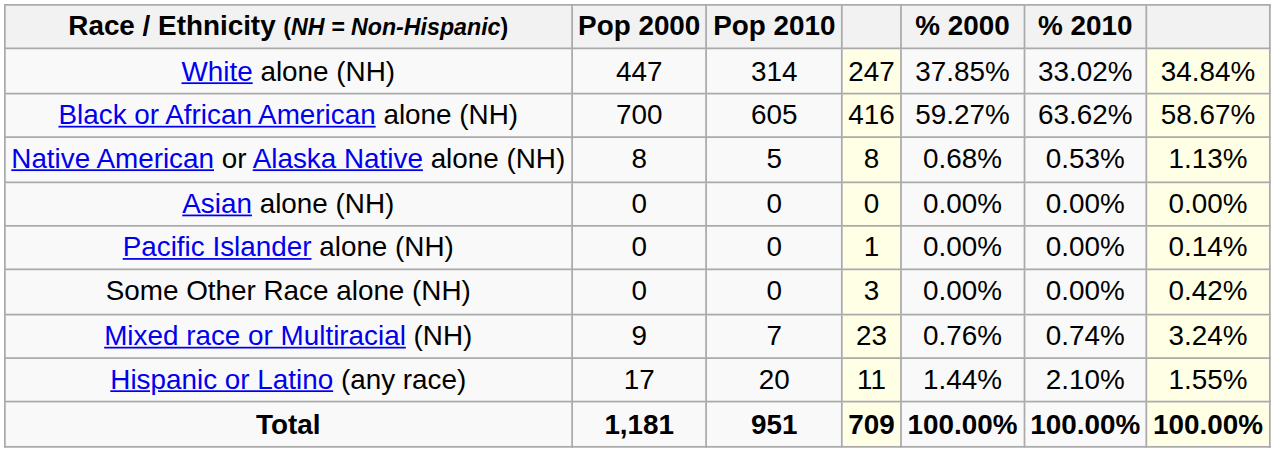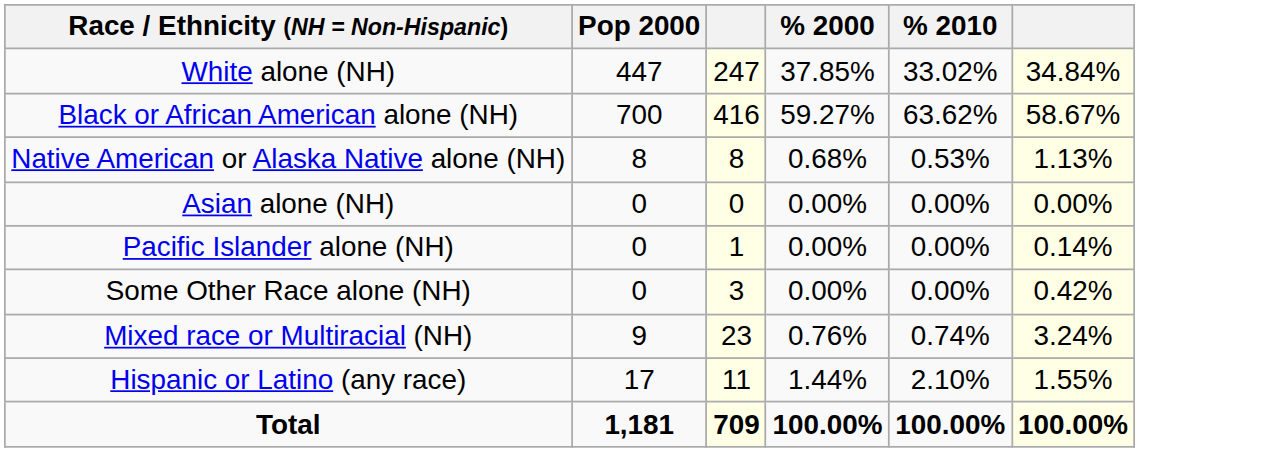- column: (774, 26)
